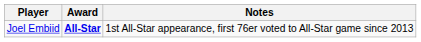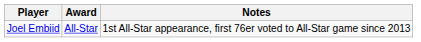(83, 28) bold -> (81, 28) normal
